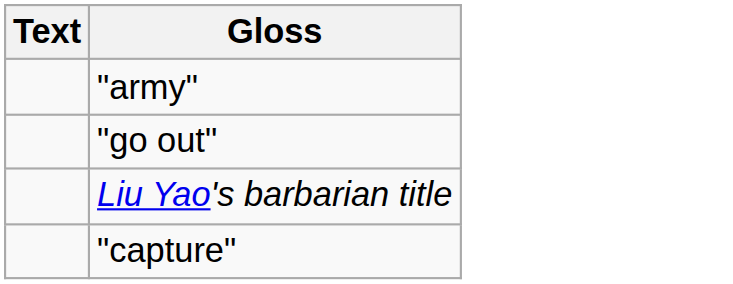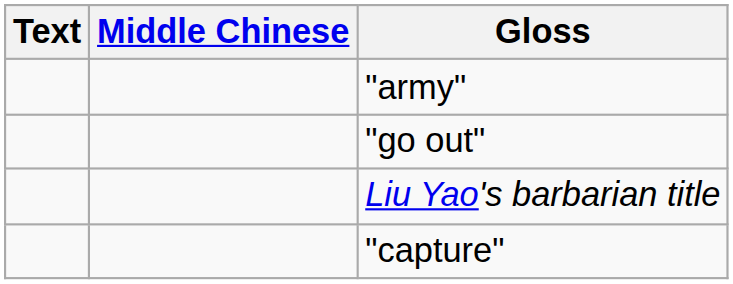+ column: (223, 31)
